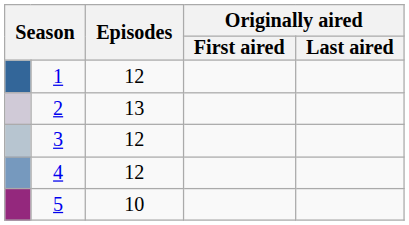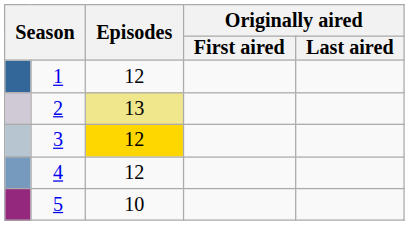(134, 108) no background -> (134, 108) khaki background
(134, 140) no background -> (134, 140) gold background
